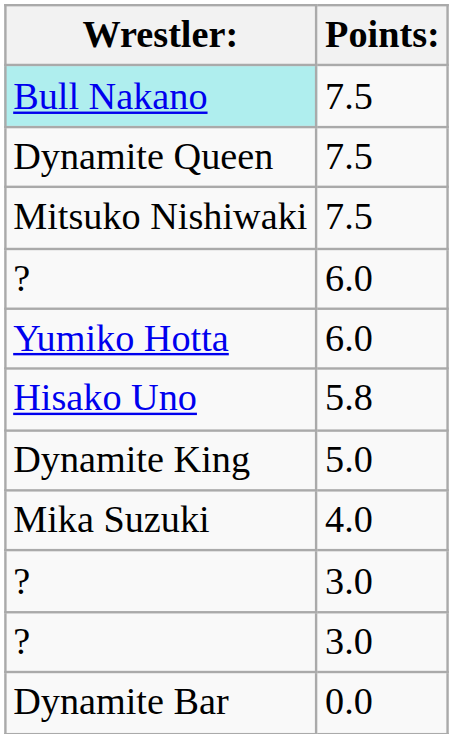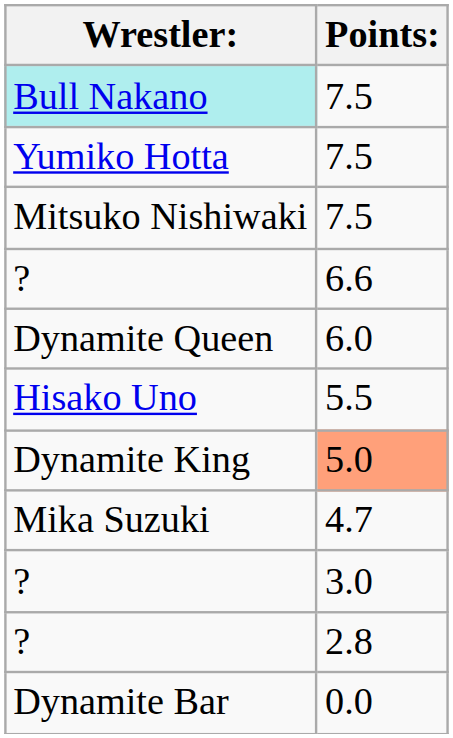(143, 156) Dynamite Queen -> (121, 156) Yumiko Hotta
(349, 277) 6.0 -> (349, 277) 6.6
(121, 338) Yumiko Hotta -> (143, 338) Dynamite Queen
(349, 398) 5.8 -> (349, 398) 5.5
(349, 459) no background -> (349, 459) lightsalmon background
(349, 519) 4.0 -> (349, 519) 4.7
(349, 641) 3.0 -> (349, 641) 2.8
